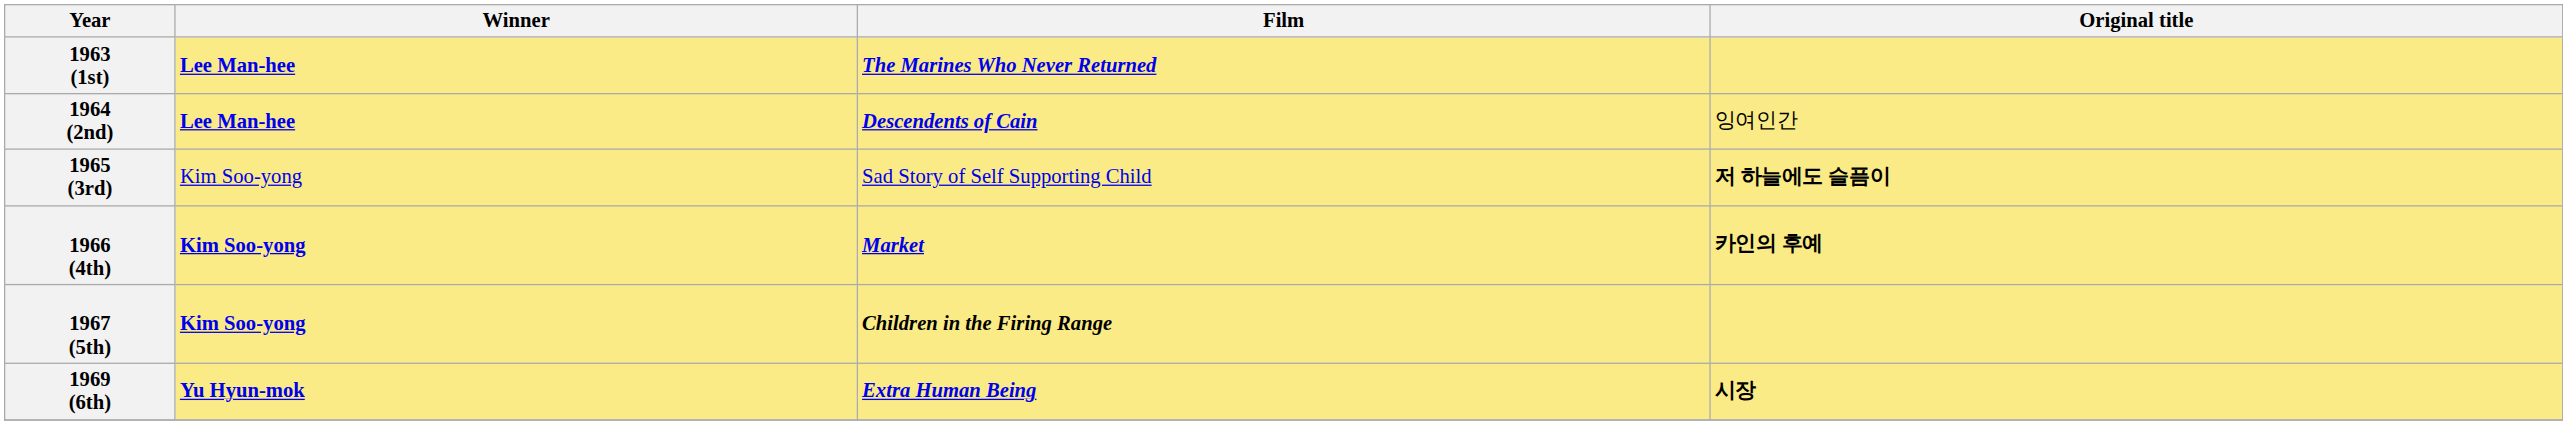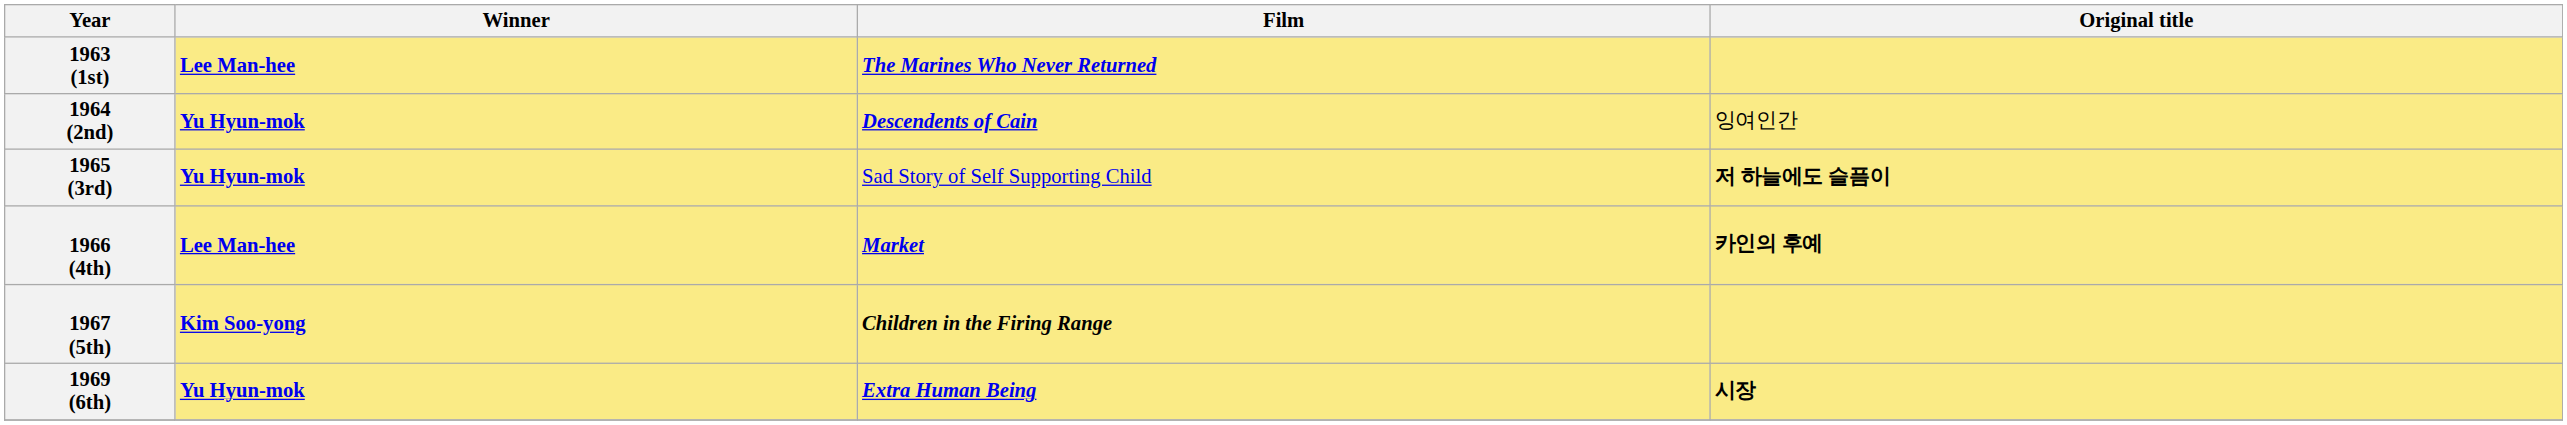(238, 121) Lee Man-hee -> (242, 121) Yu Hyun-mok
(241, 177) Kim Soo-yong -> (242, 177) Yu Hyun-mok
(243, 244) Kim Soo-yong -> (238, 244) Lee Man-hee
